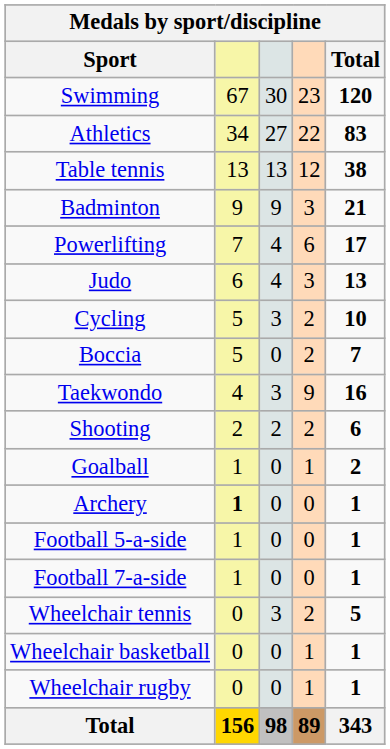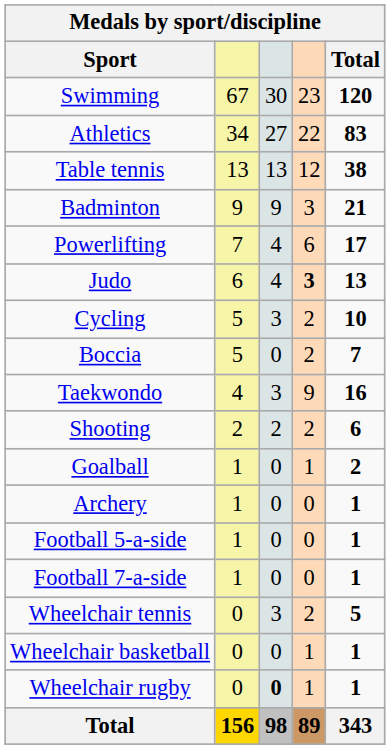(309, 281) normal -> (309, 281) bold
(237, 503) bold -> (237, 503) normal
(276, 688) normal -> (276, 688) bold
